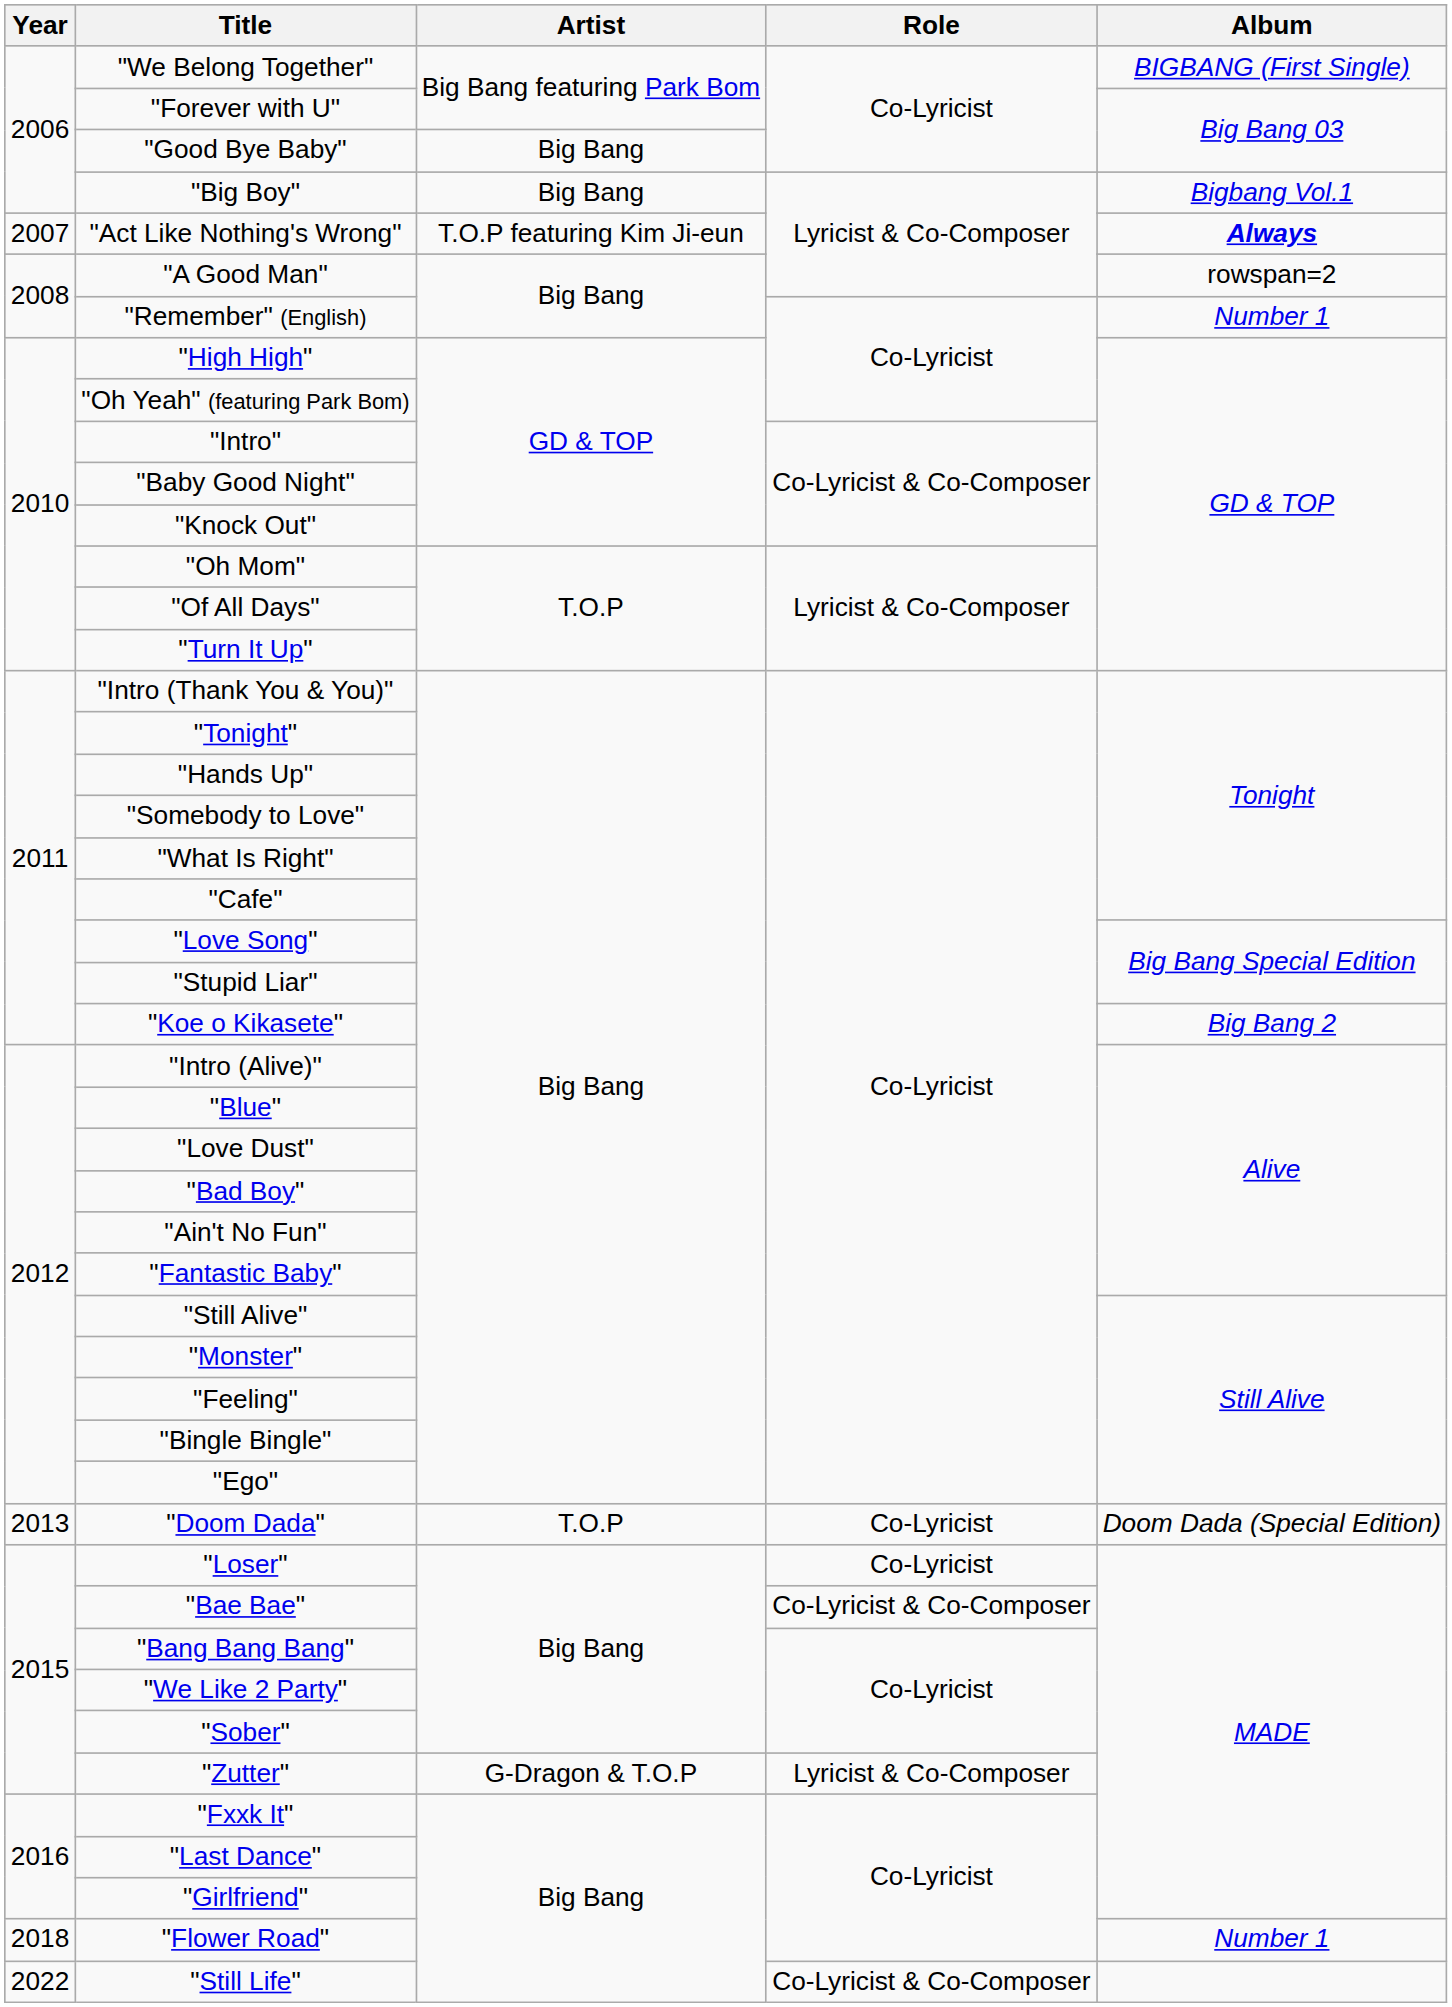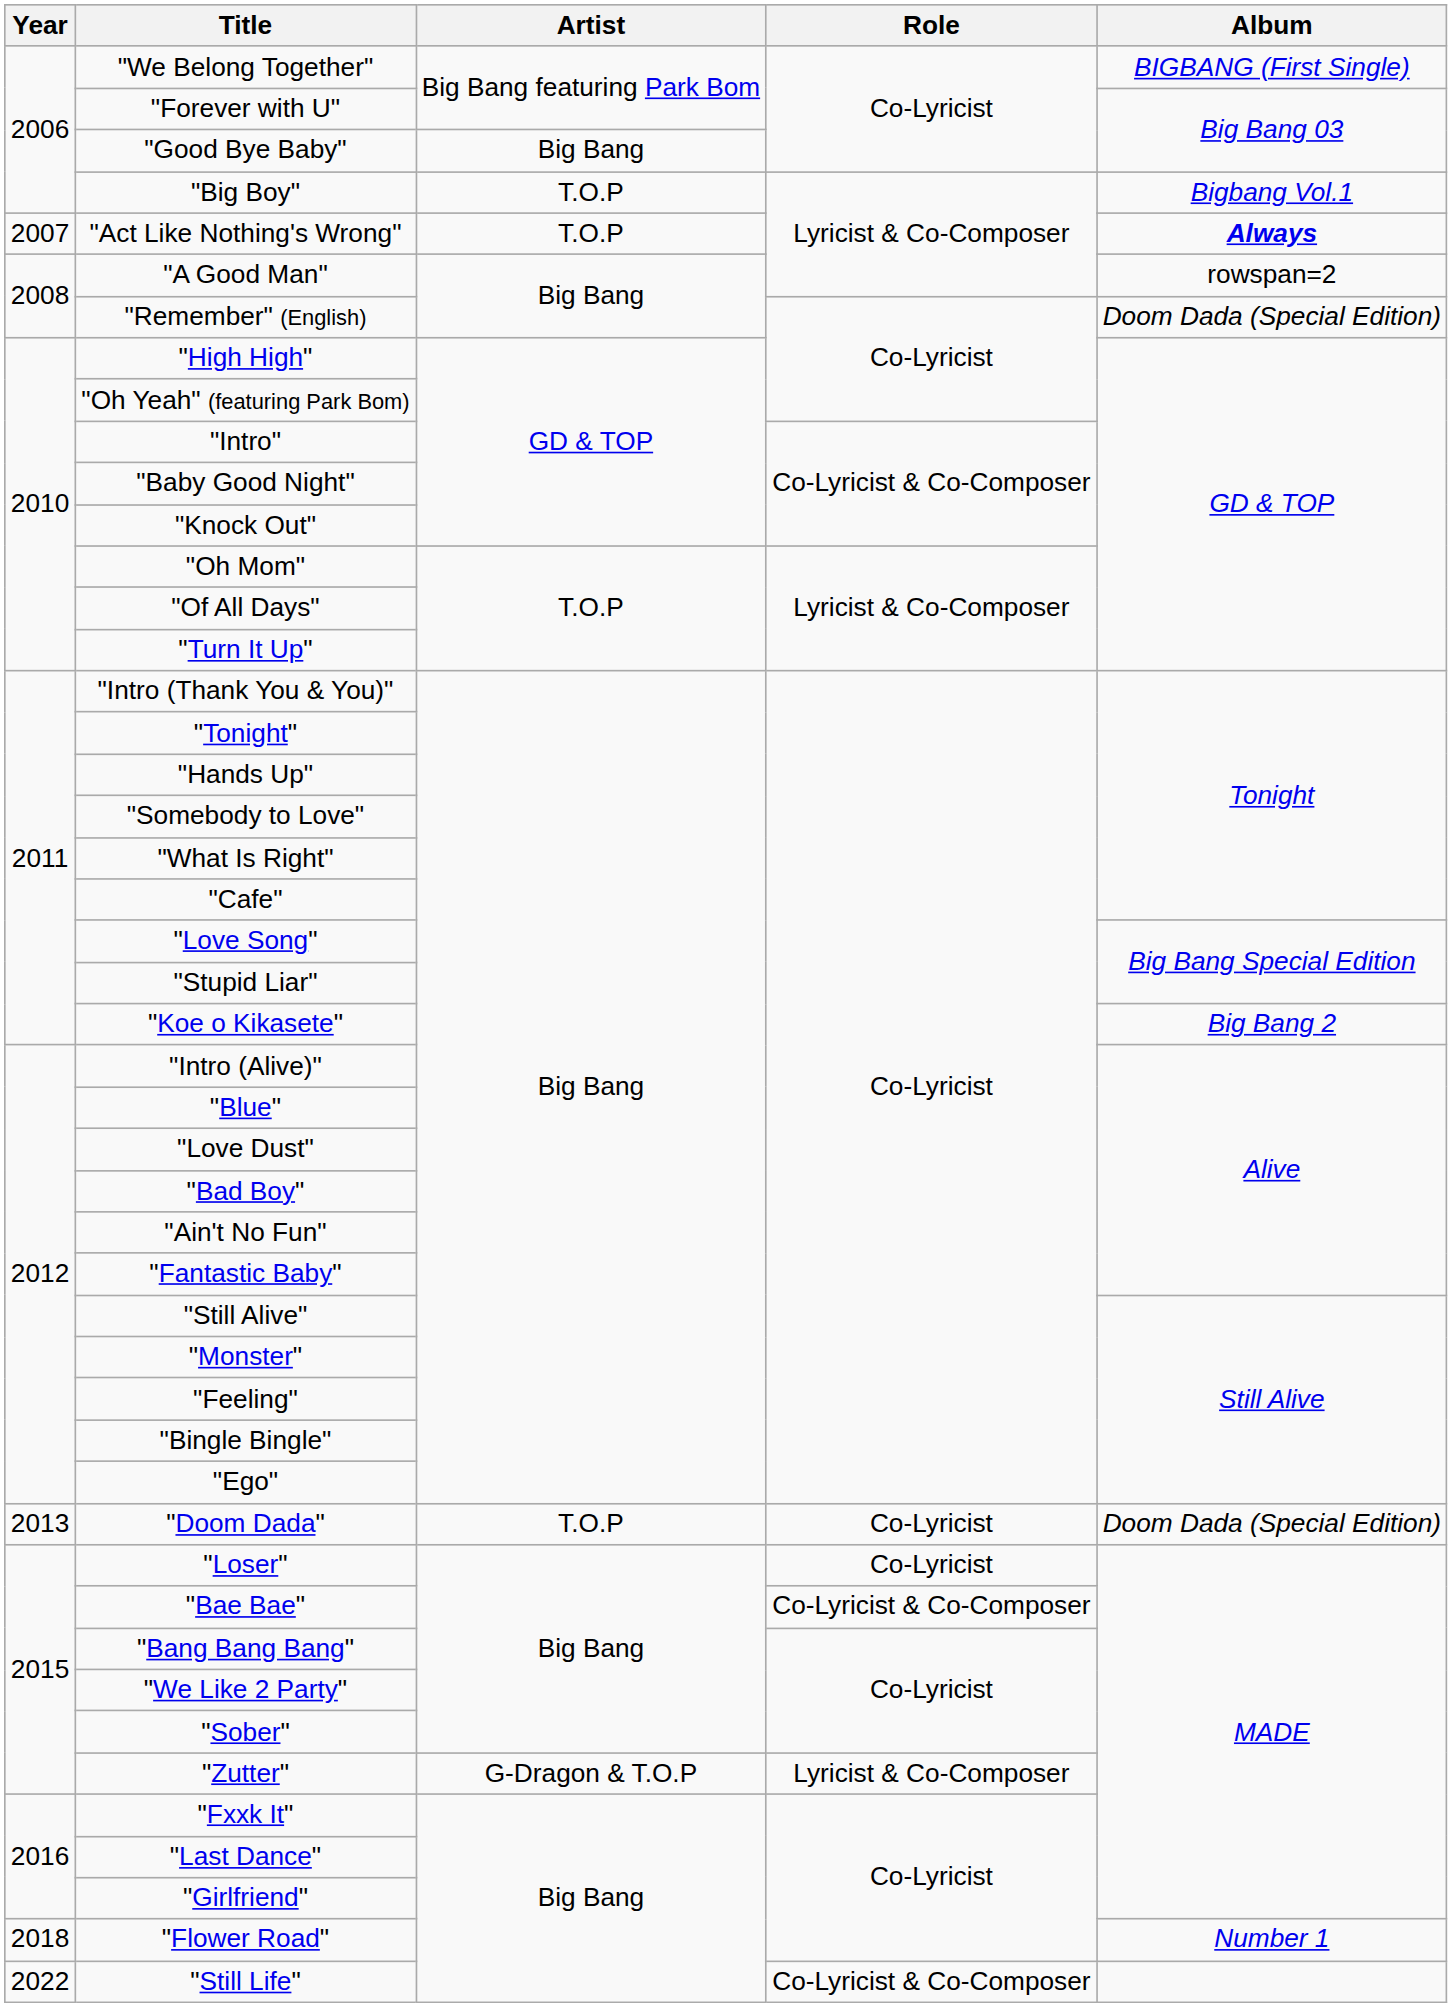(591, 191) Big Bang -> (591, 191) T.O.P
(591, 233) T.O.P featuring Kim Ji-eun -> (591, 233) T.O.P
(1272, 316) Number 1 -> (1272, 316) Doom Dada (Special Edition)
